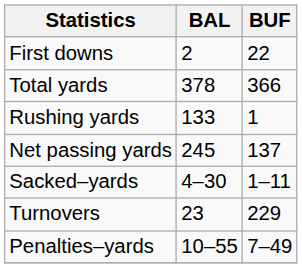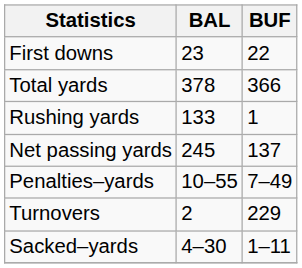(187, 53) 2 -> (193, 53) 23
rows swapped: (74, 182) <-> (82, 246)
(193, 214) 23 -> (187, 214) 2
